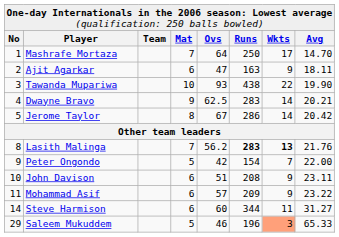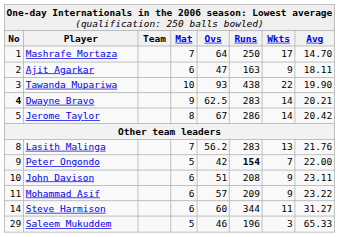(18, 100) normal -> (18, 100) bold
(251, 147) bold -> (251, 147) normal
(287, 147) bold -> (287, 147) normal
(251, 162) normal -> (251, 162) bold
(290, 224) lightsalmon background -> (290, 224) no background
